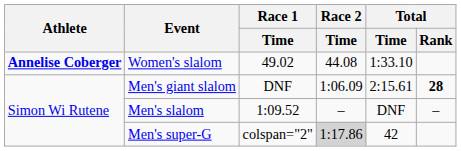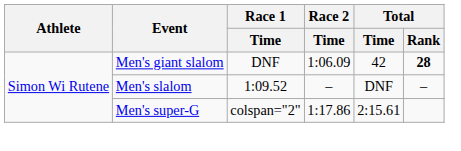- row: (175, 63)
(391, 87) 2:15.61 -> (379, 63) 42
(341, 134) lightgrey background -> (329, 110) no background
(391, 134) 42 -> (379, 110) 2:15.61
